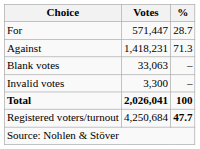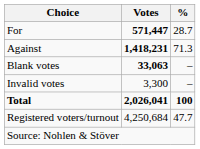(150, 30) normal -> (150, 30) bold
(146, 48) normal -> (146, 48) bold
(153, 65) normal -> (153, 65) bold
(183, 118) bold -> (183, 118) normal
